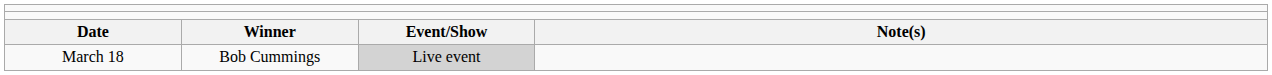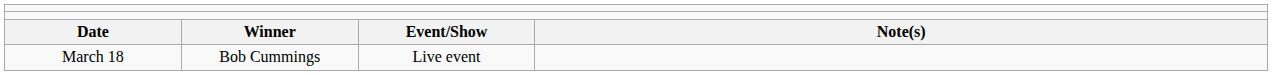(447, 57) lightgrey background -> (447, 57) no background
